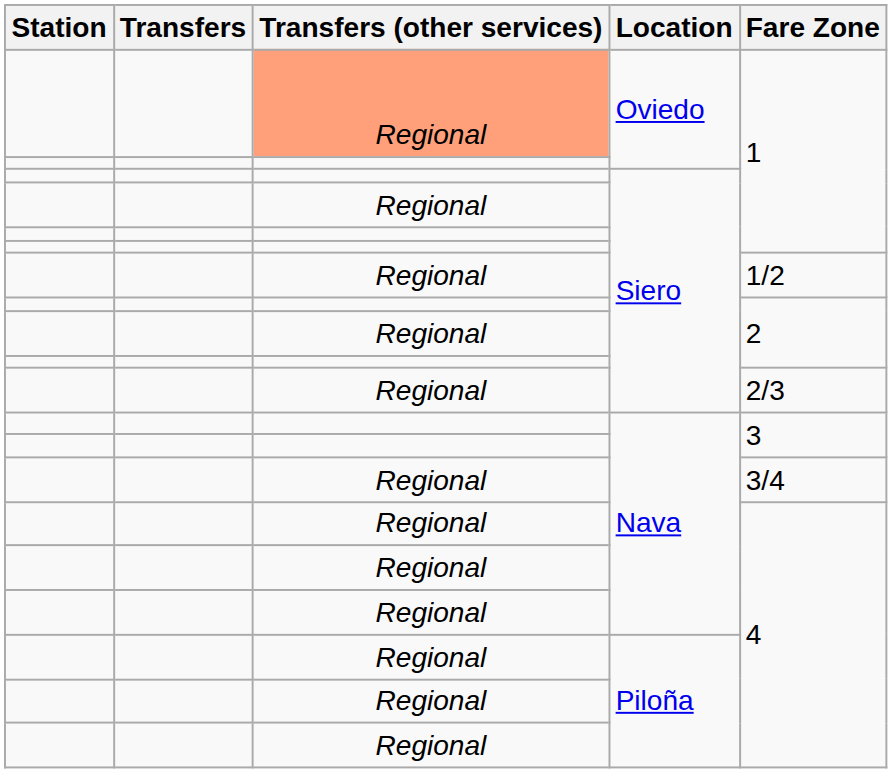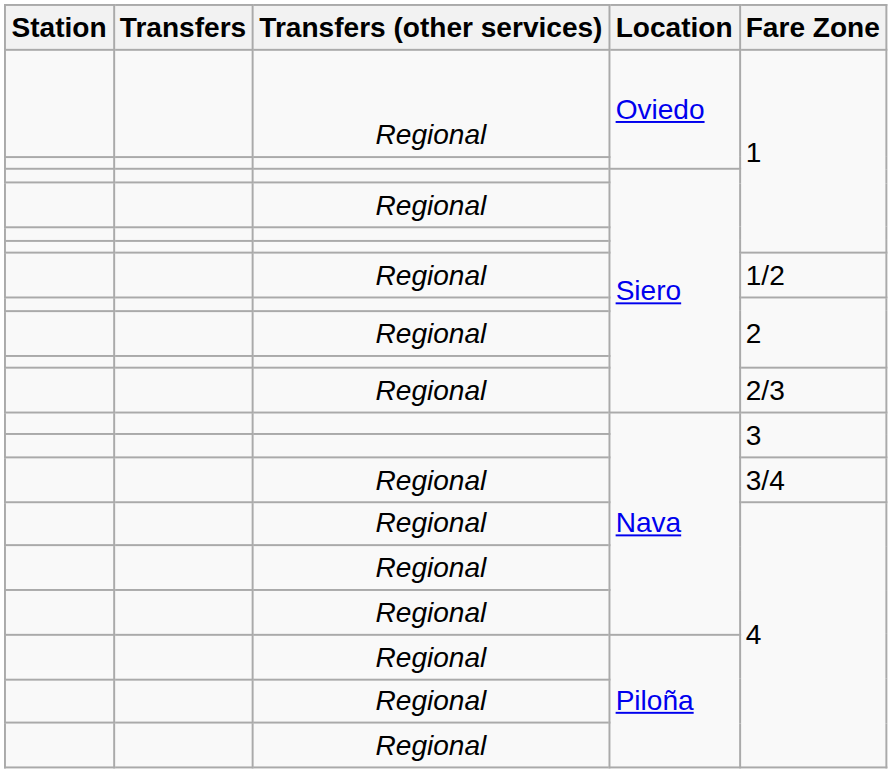(431, 134) lightsalmon background -> (431, 134) no background
